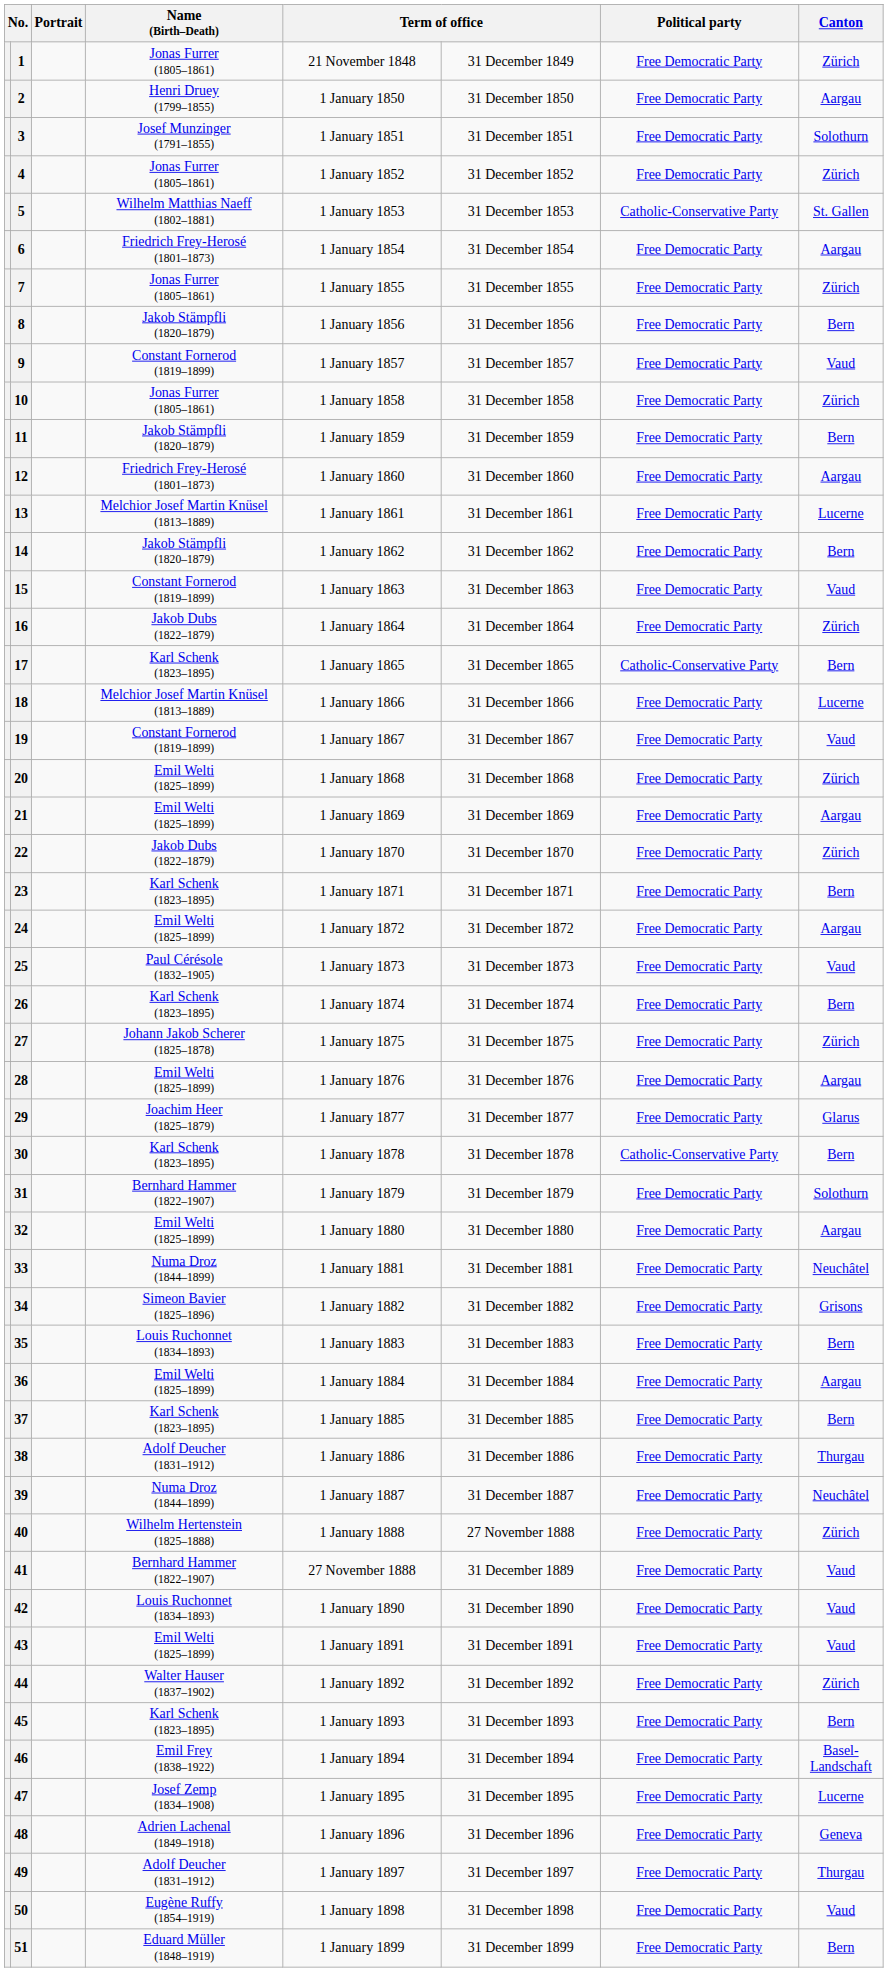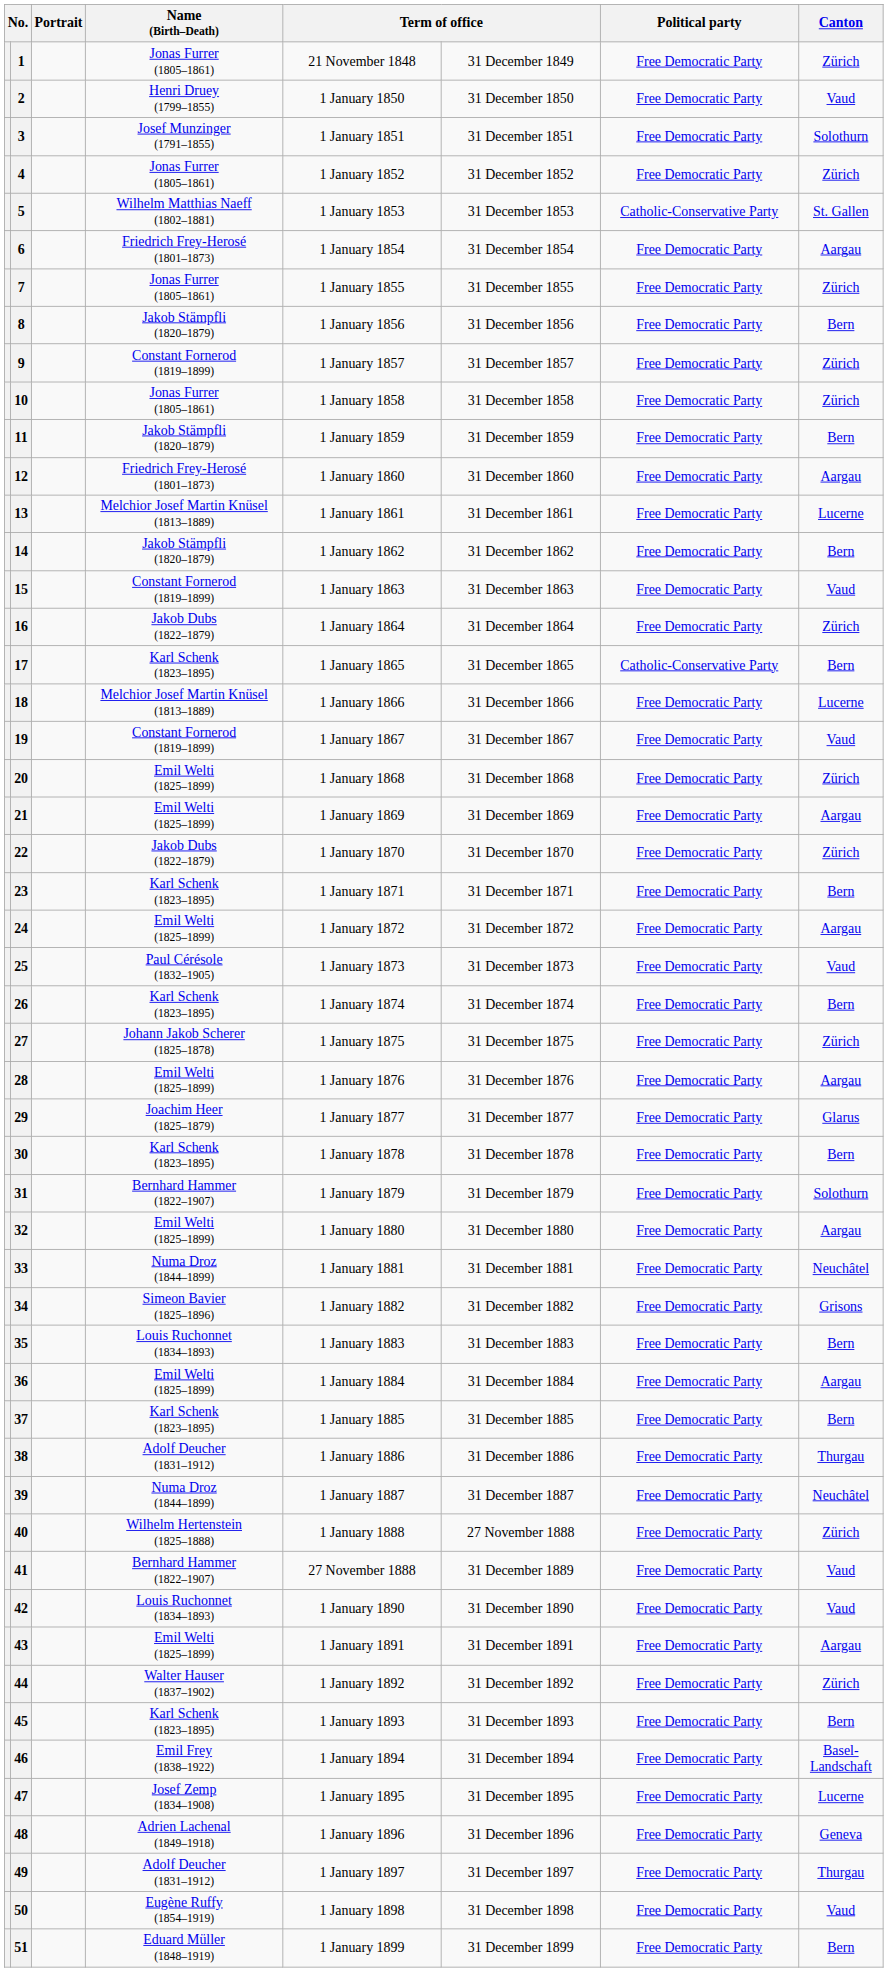(841, 98) Aargau -> (841, 98) Vaud
(841, 362) Vaud -> (841, 362) Zürich
(699, 1155) Catholic-Conservative Party -> (699, 1155) Free Democratic Party
(841, 1646) Vaud -> (841, 1646) Aargau
